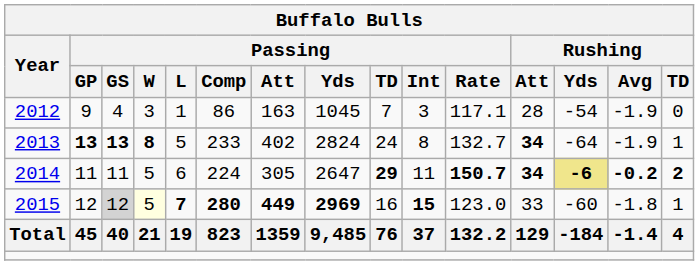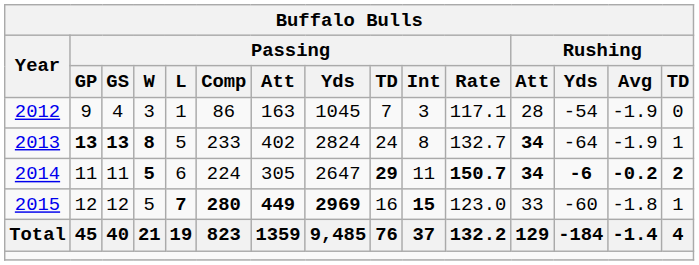(149, 174) normal -> (149, 174) bold
(581, 174) khaki background -> (581, 174) no background
(118, 204) lightgrey background -> (118, 204) no background
(149, 204) lightyellow background -> (149, 204) no background
